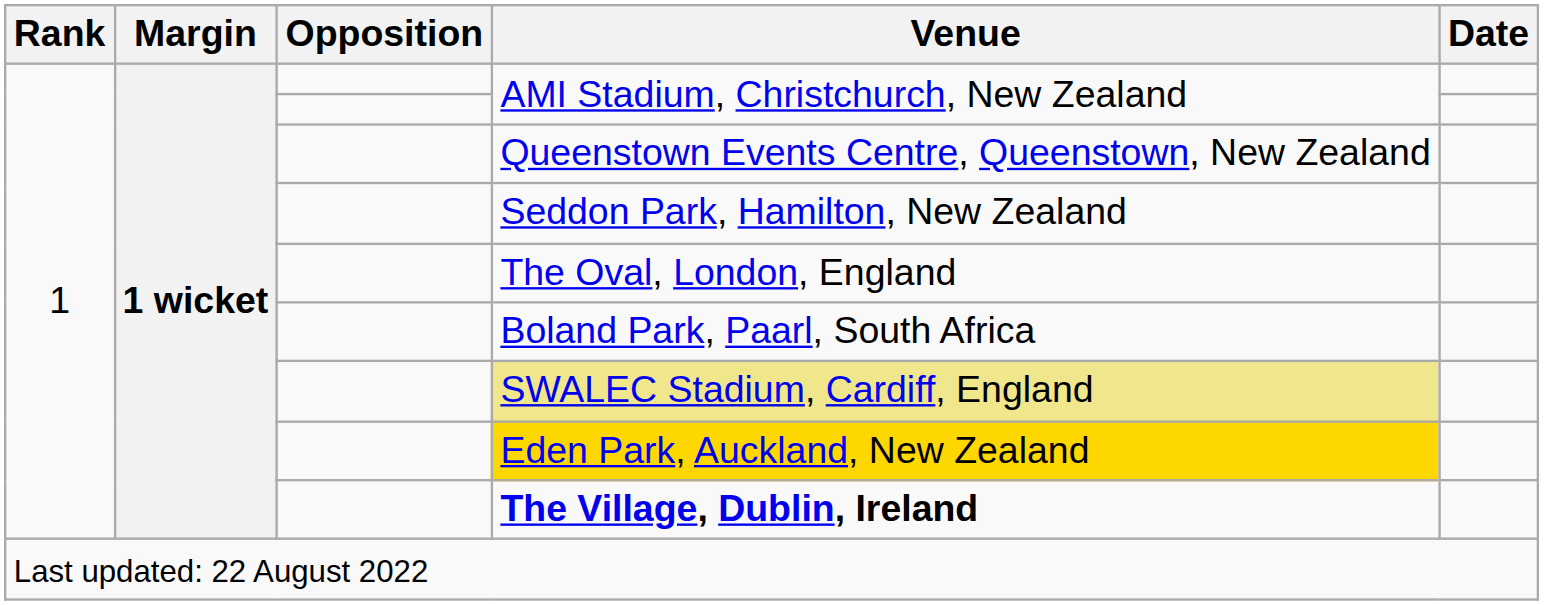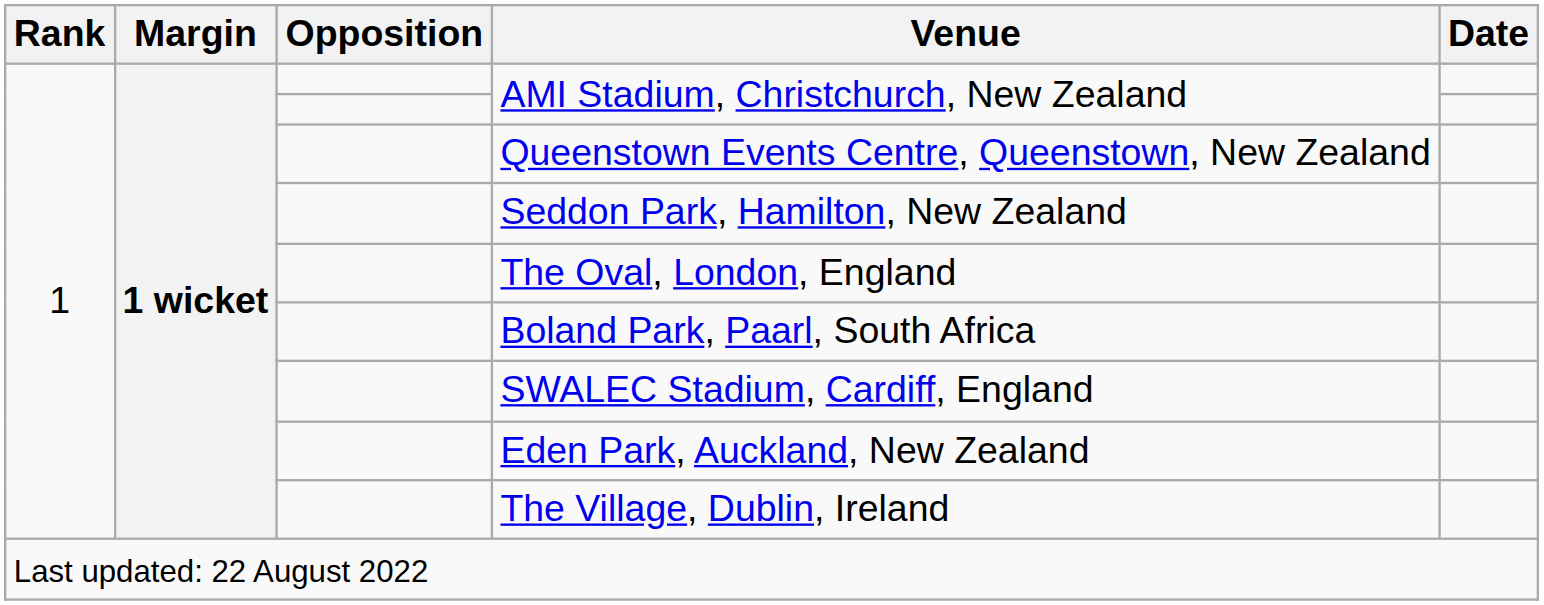(797, 390) khaki background -> (797, 390) no background
(795, 449) gold background -> (795, 449) no background
(739, 509) bold -> (725, 509) normal
